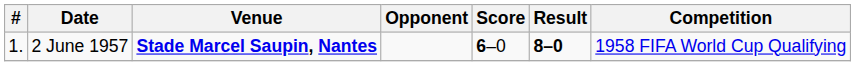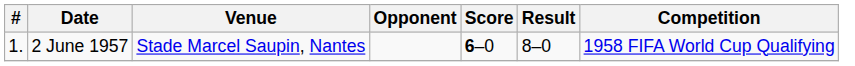(257, 46) bold -> (251, 46) normal
(548, 46) bold -> (536, 46) normal
